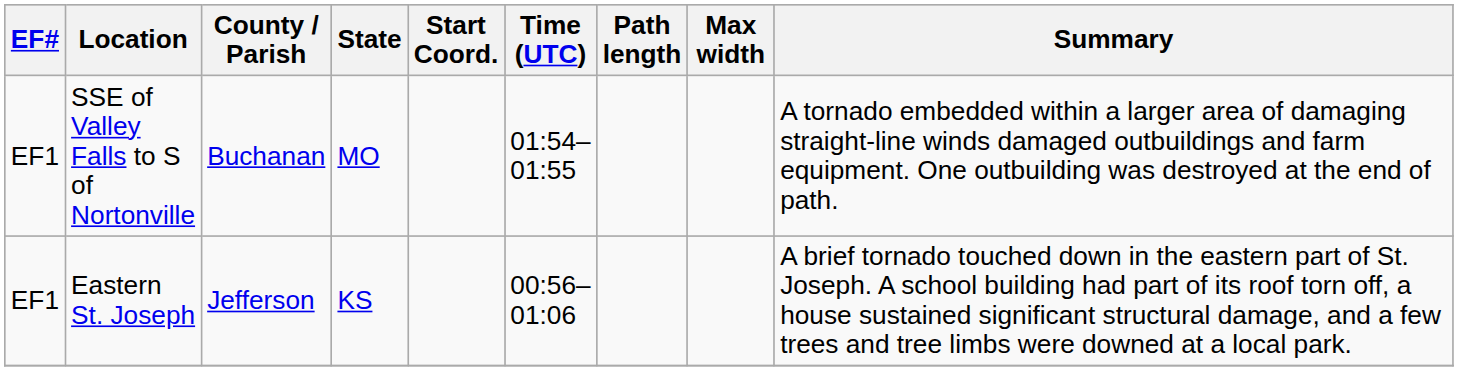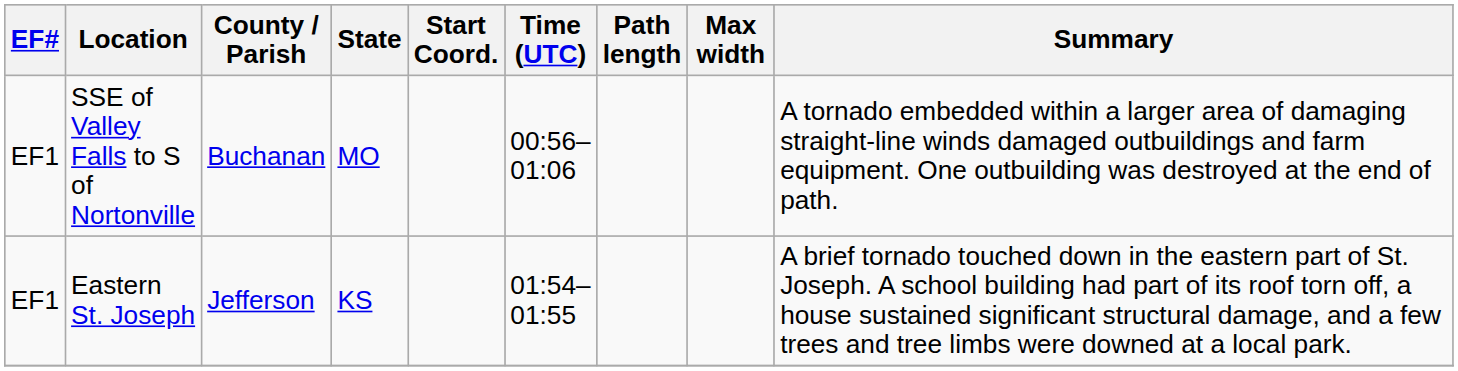(550, 155) 01:54–01:55 -> (550, 155) 00:56–01:06
(550, 300) 00:56–01:06 -> (550, 300) 01:54–01:55
